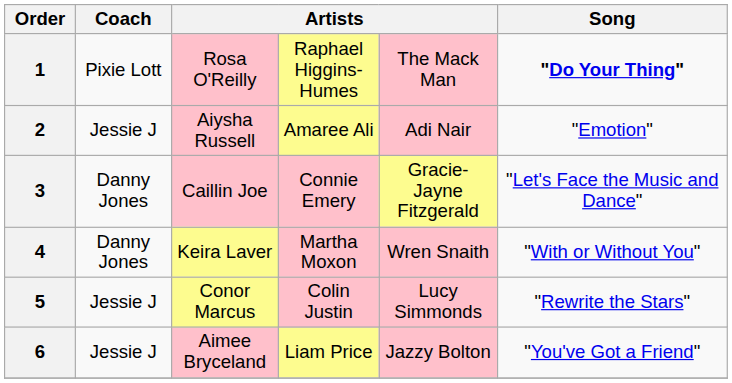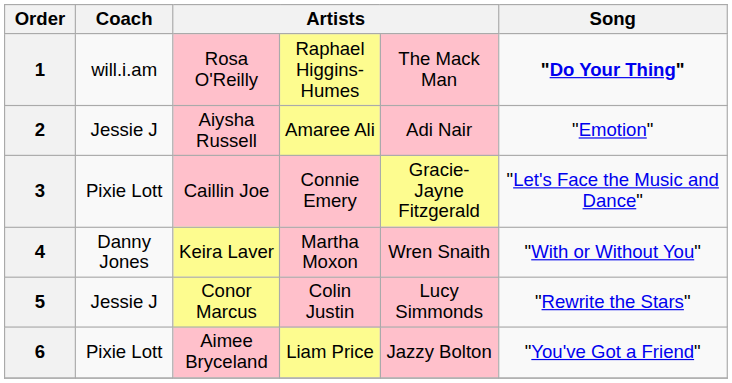(123, 69) Pixie Lott -> (124, 69) will.i.am
(123, 191) Danny Jones -> (124, 191) Pixie Lott
(123, 352) Jessie J -> (124, 352) Pixie Lott
